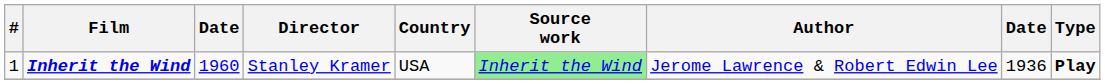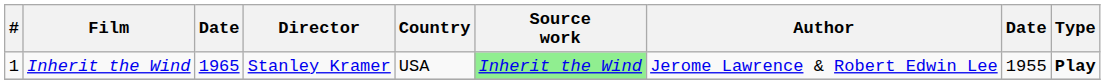(109, 66) bold -> (109, 66) normal
(219, 66) 1960 -> (219, 66) 1965
(1026, 66) 1936 -> (1026, 66) 1955
